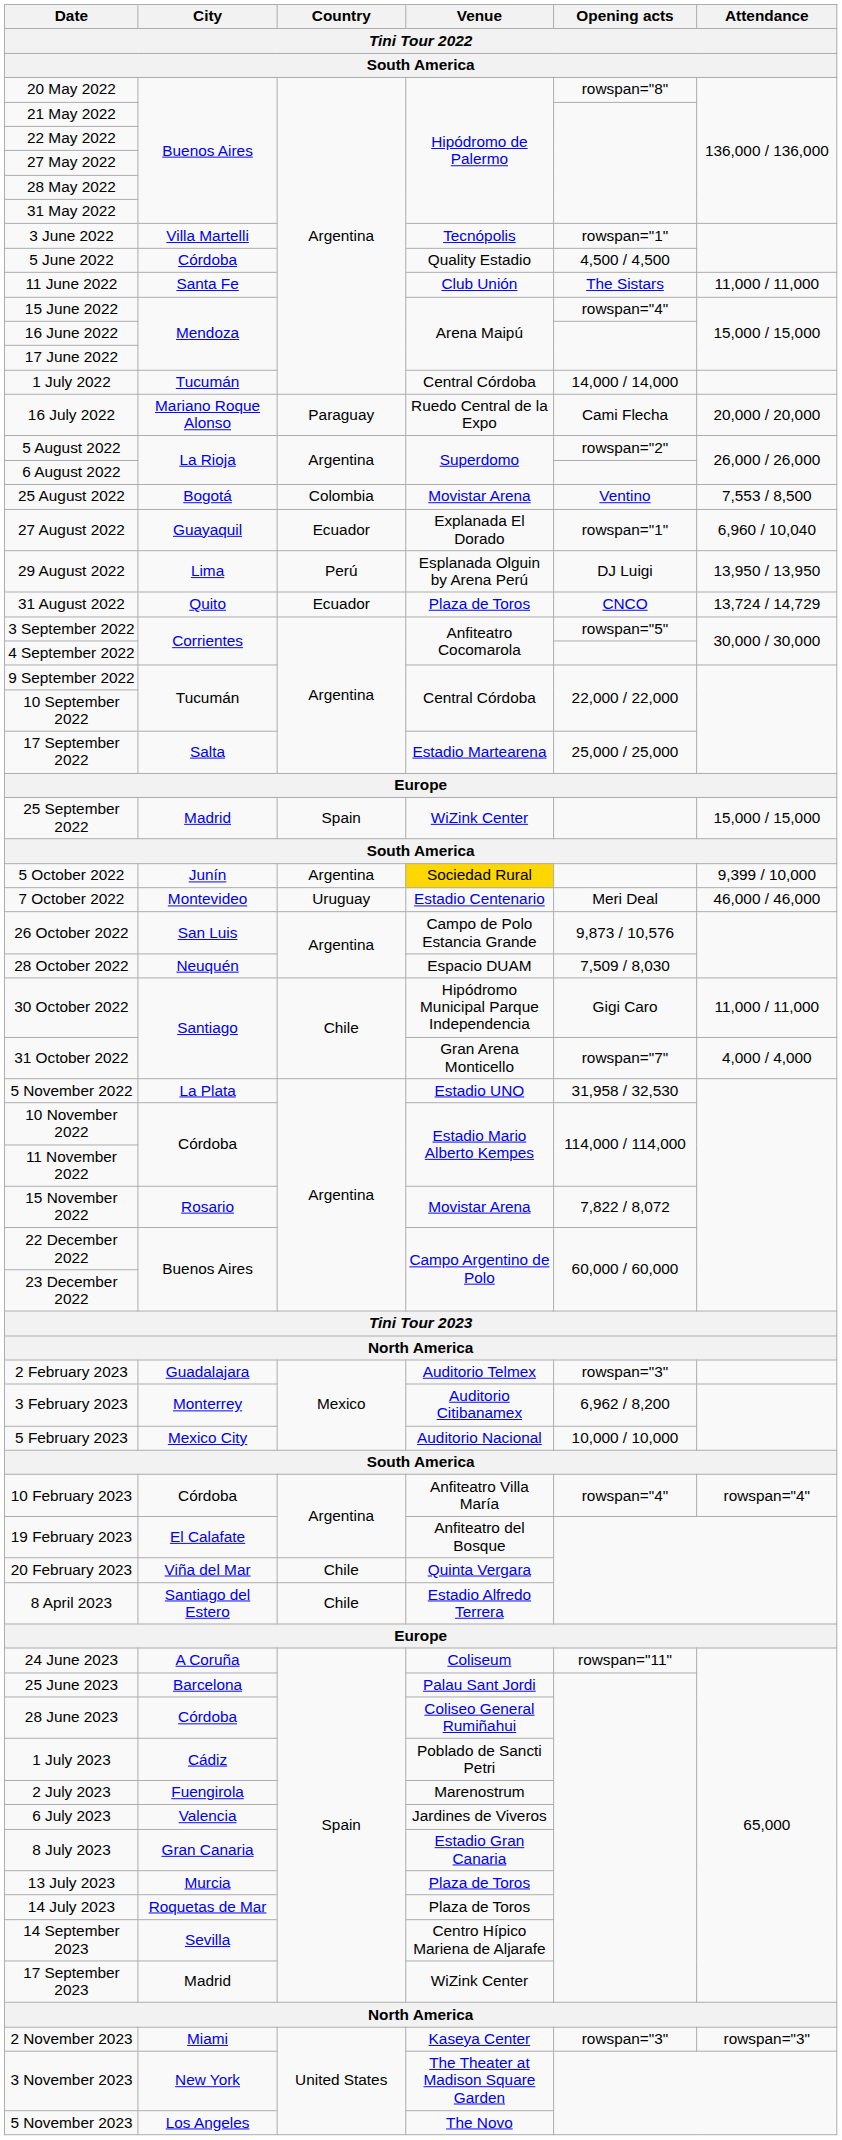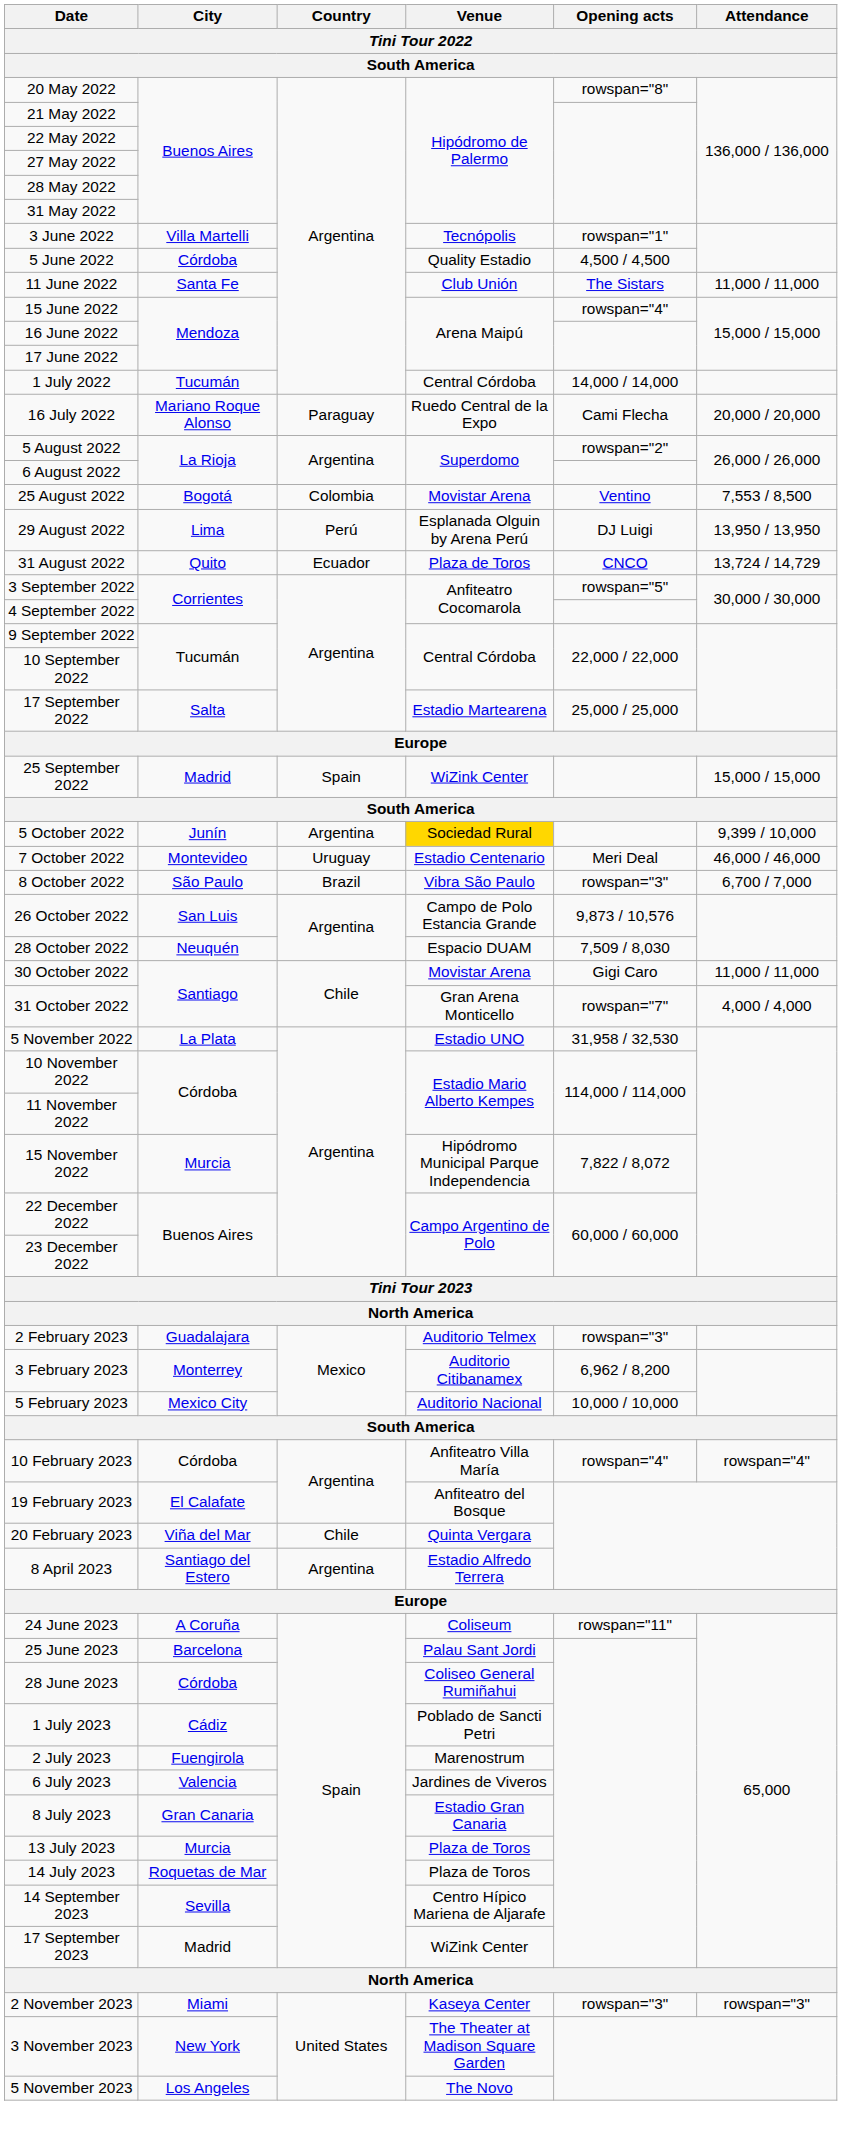- row: (71, 529)
+ row: (71, 882)
(479, 1007) Hipódromo Municipal Parque Independencia -> (479, 972) Movistar Arena
(208, 1207) Rosario -> (208, 1163) Murcia
(479, 1207) Movistar Arena -> (479, 1163) Hipódromo Municipal Parque Independencia
(341, 1603) Chile -> (341, 1568) Argentina
